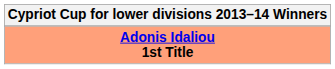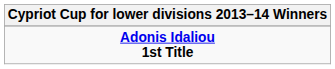(168, 44) lightsalmon background -> (168, 44) no background
